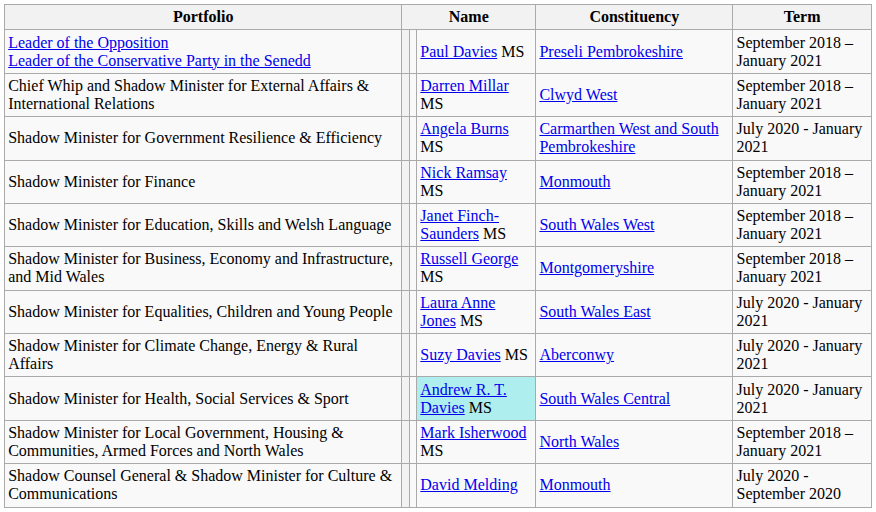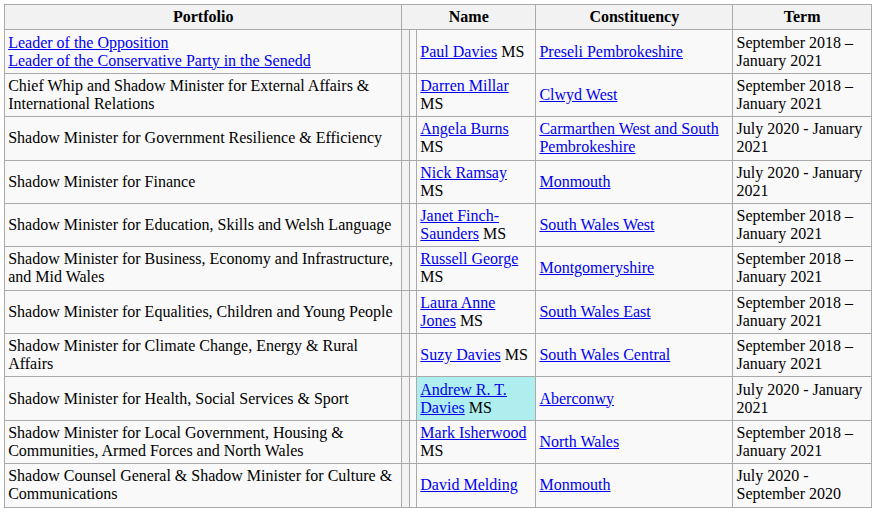(795, 181) September 2018 – January 2021 -> (799, 181) July 2020 - January 2021
(799, 311) July 2020 - January 2021 -> (795, 311) September 2018 – January 2021
(577, 355) Aberconwy -> (605, 355) South Wales Central
(799, 355) July 2020 - January 2021 -> (795, 355) September 2018 – January 2021
(605, 398) South Wales Central -> (577, 398) Aberconwy
